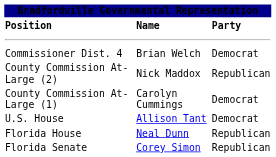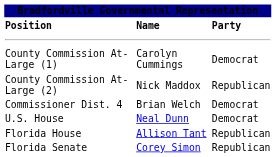rows swapped: (67, 99) <-> (64, 54)
(171, 119) Allison Tant -> (163, 119) Neal Dunn
(163, 133) Neal Dunn -> (171, 133) Allison Tant
